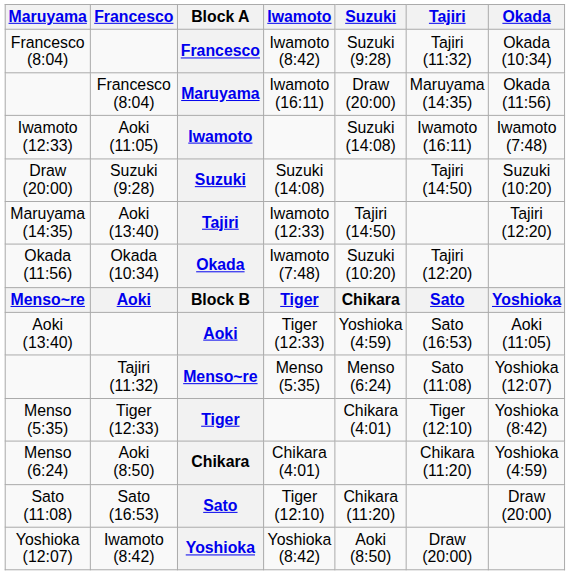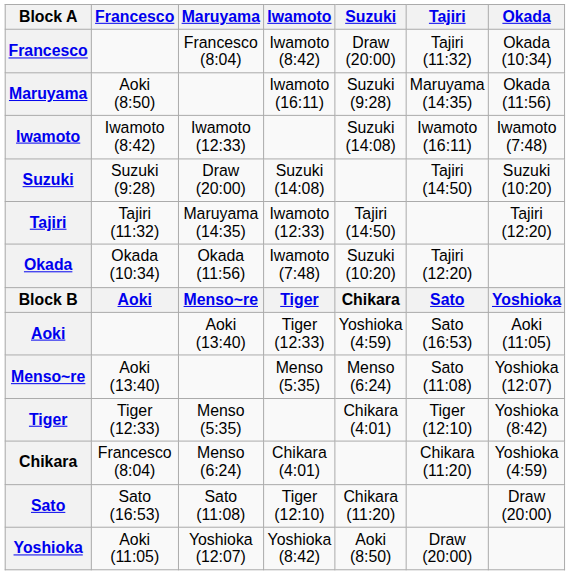columns swapped: (220, 17) <-> (48, 17)
(371, 51) Suzuki (9:28) -> (371, 51) Draw (20:00)
(134, 94) Francesco (8:04) -> (135, 94) Aoki (8:50)
(371, 94) Draw (20:00) -> (371, 94) Suzuki (9:28)
(134, 136) Aoki (11:05) -> (135, 136) Iwamoto (8:42)
(134, 222) Aoki (13:40) -> (135, 222) Tajiri (11:32)
(134, 376) Tajiri (11:32) -> (135, 376) Aoki (13:40)
(134, 462) Aoki (8:50) -> (135, 462) Francesco (8:04)
(134, 548) Iwamoto (8:42) -> (135, 548) Aoki (11:05)
